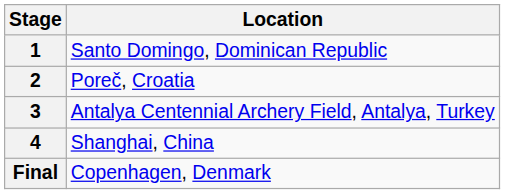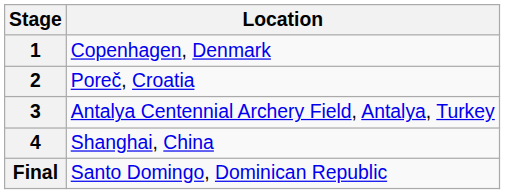(229, 50) Santo Domingo, Dominican Republic -> (171, 50) Copenhagen, Denmark
(171, 173) Copenhagen, Denmark -> (229, 173) Santo Domingo, Dominican Republic
